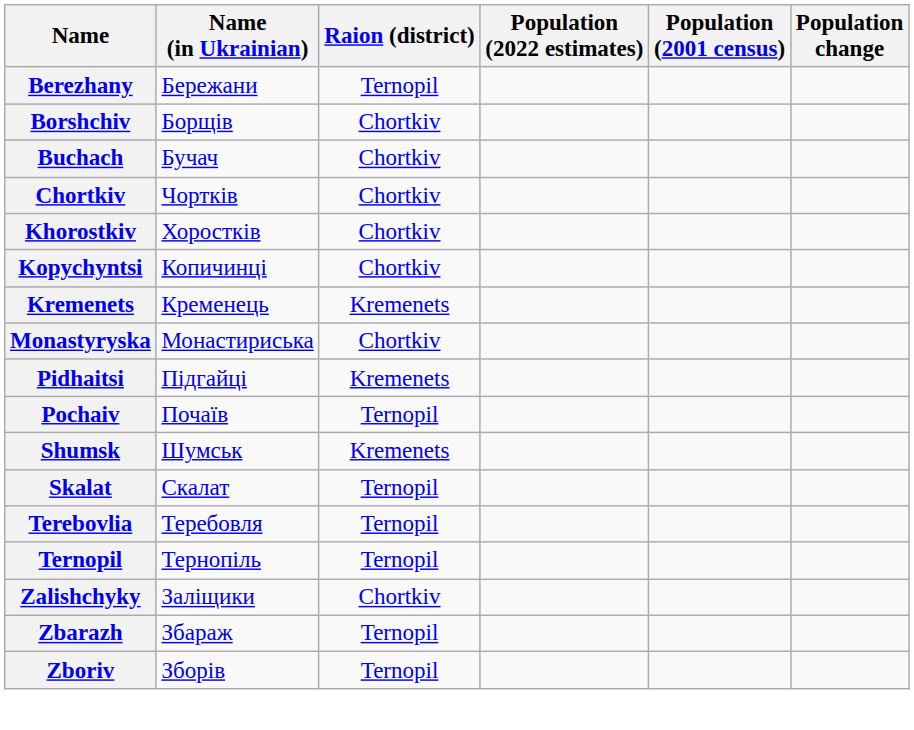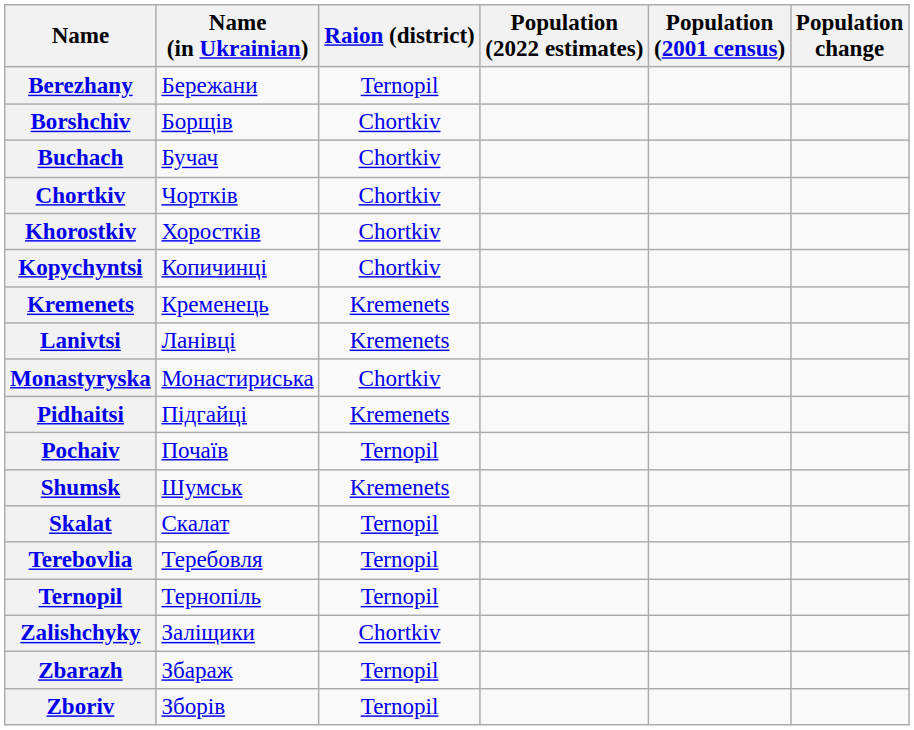+ row: (80, 341)
